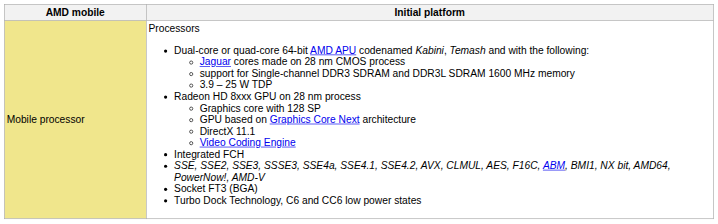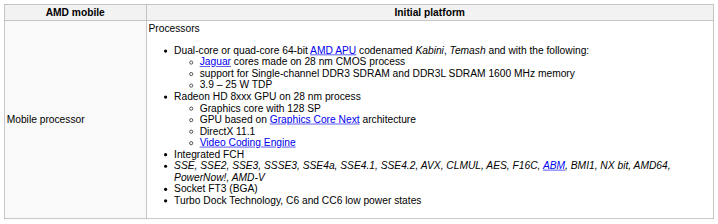(46, 119) khaki background -> (46, 119) no background
